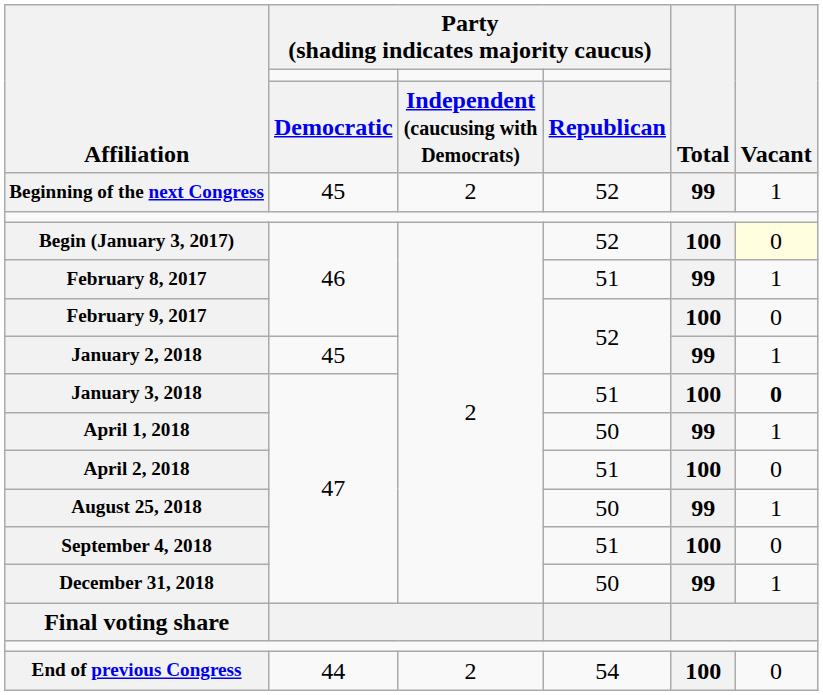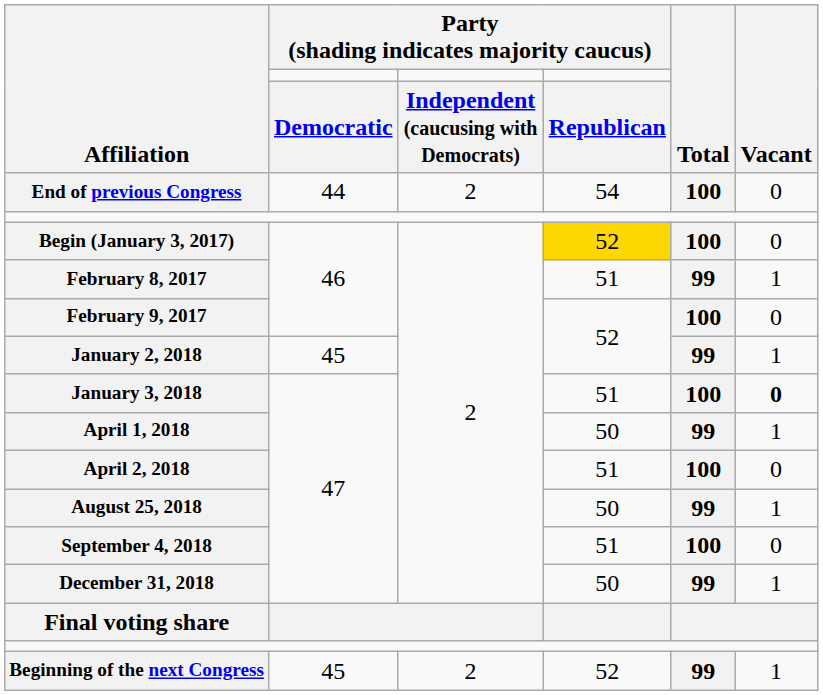rows swapped: (137, 670) <-> (137, 191)
(607, 240) no background -> (607, 240) gold background
(776, 240) lightyellow background -> (776, 240) no background
